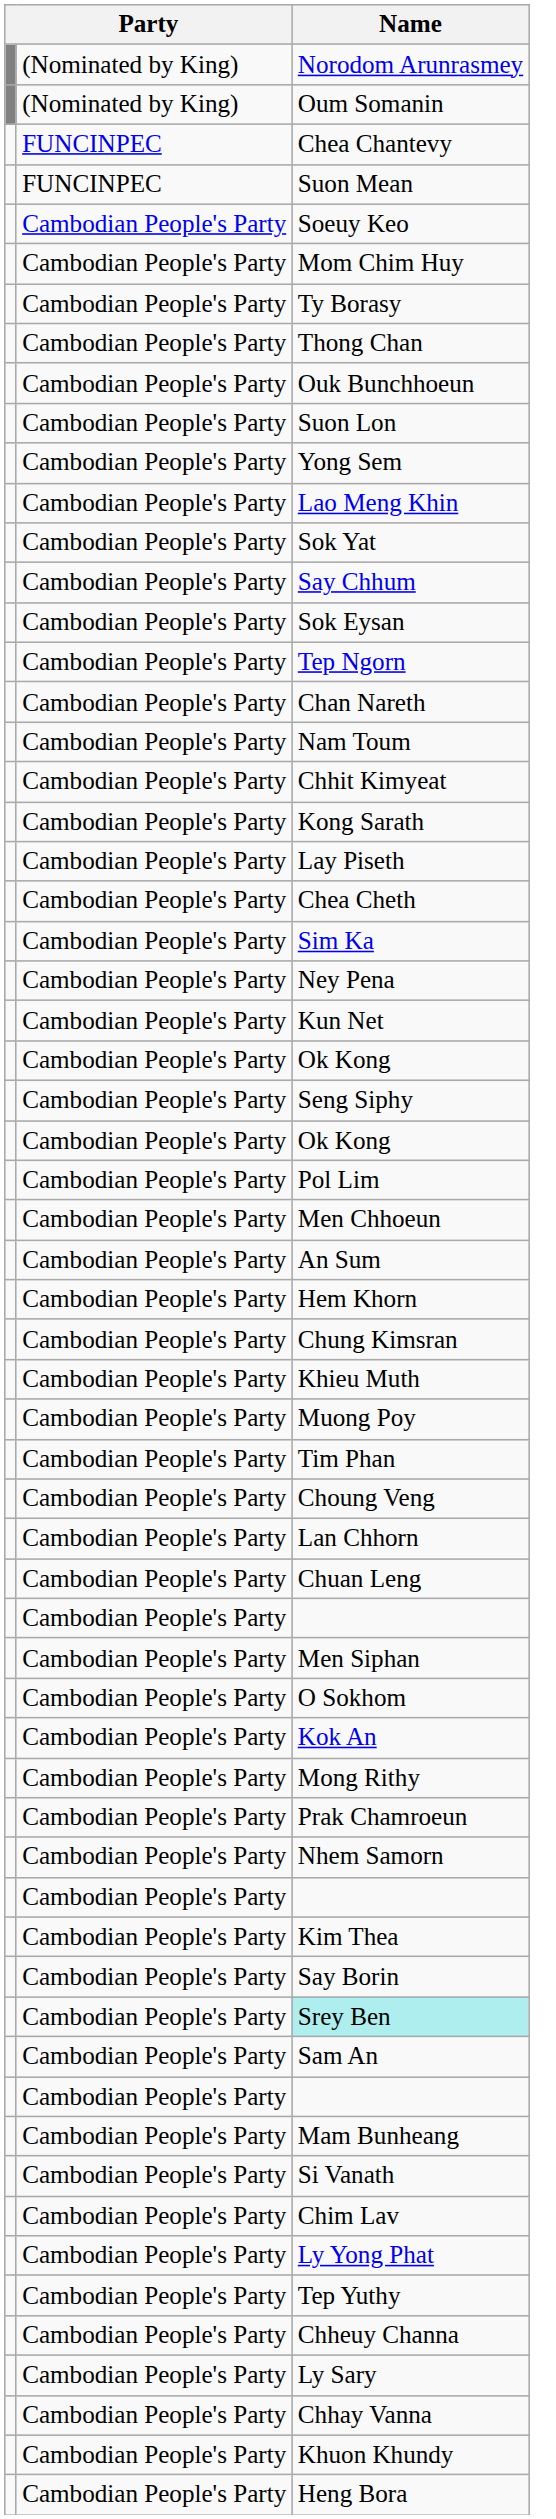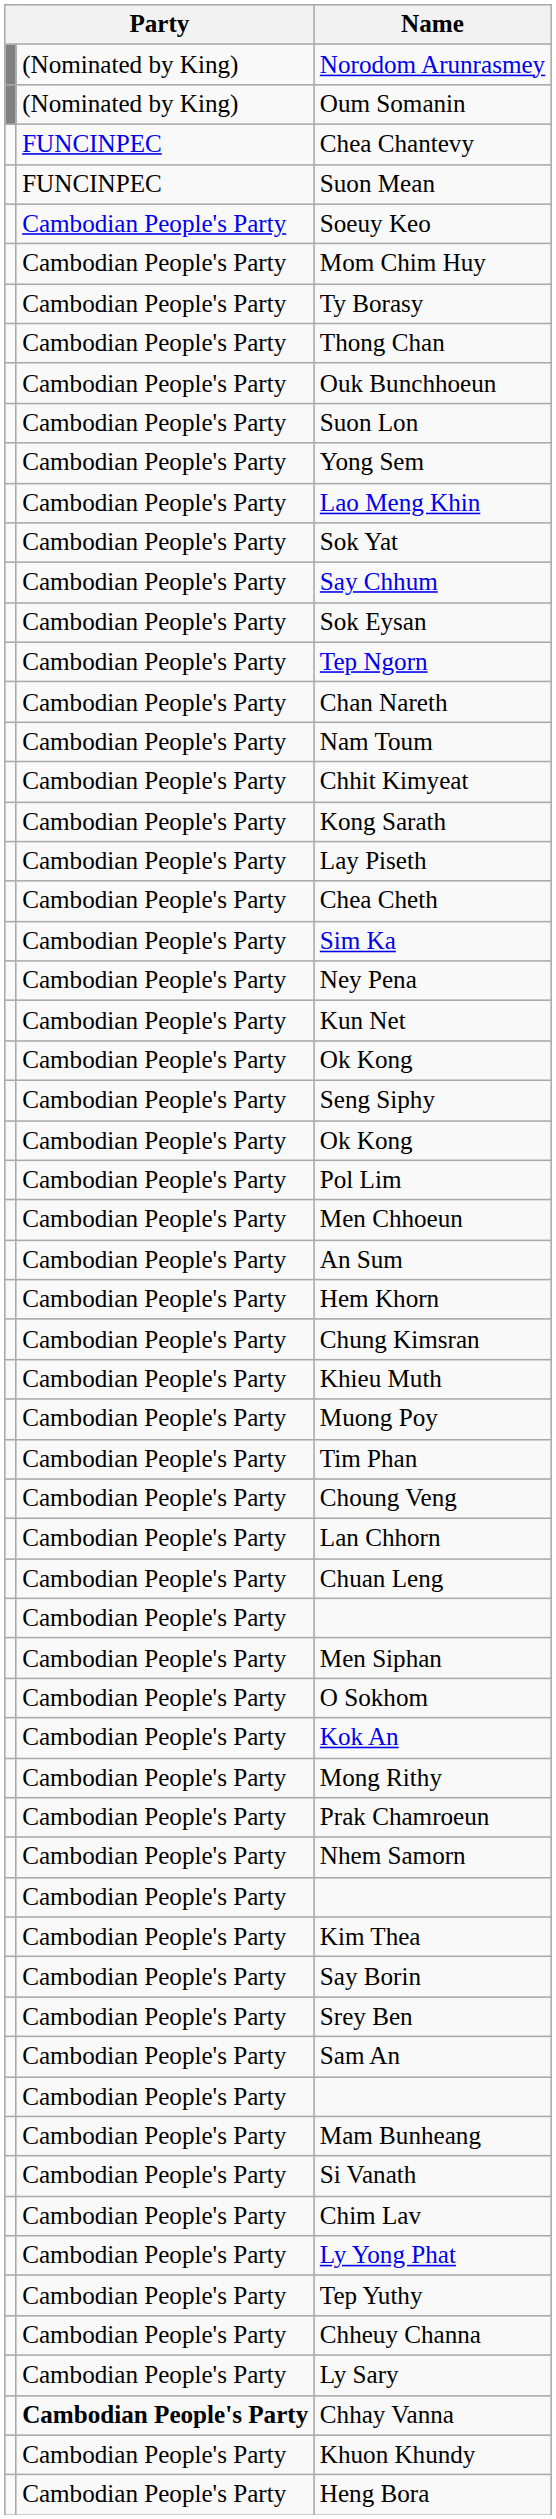(344, 2016) paleturquoise background -> (366, 2016) no background
(154, 2414) normal -> (165, 2414) bold
